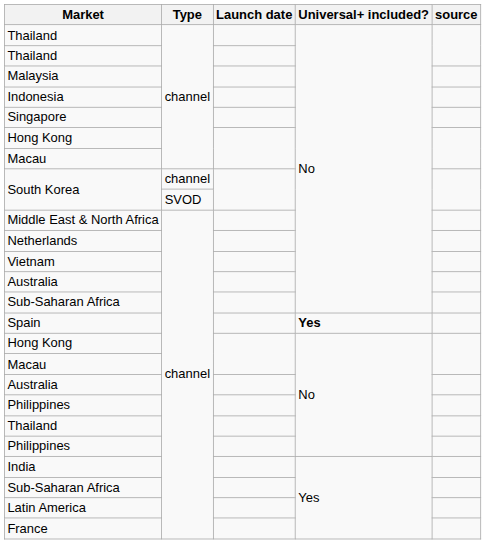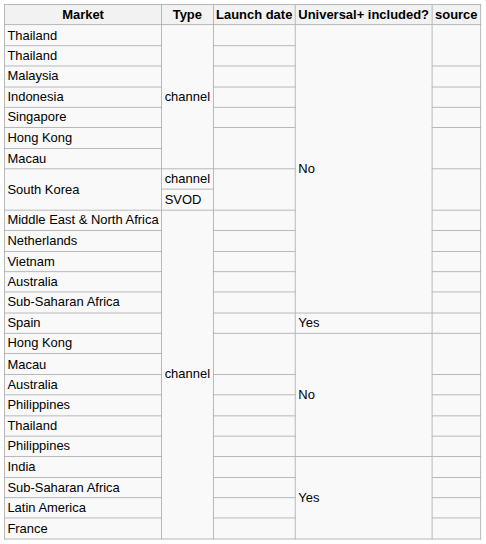(309, 323) bold -> (309, 323) normal
